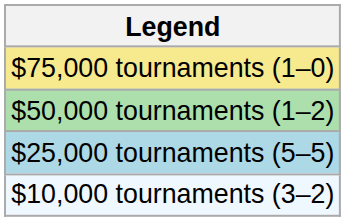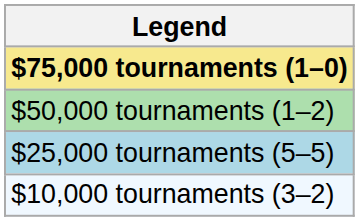(173, 68) normal -> (180, 68) bold
